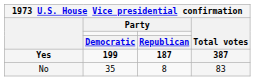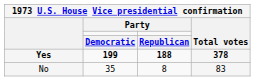(164, 56) 187 -> (164, 56) 188
(221, 56) 387 -> (221, 56) 378
